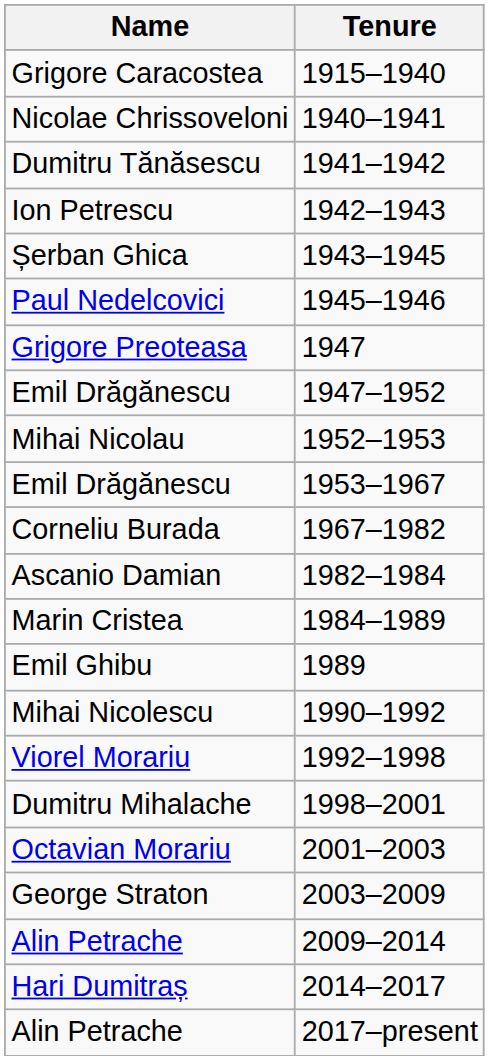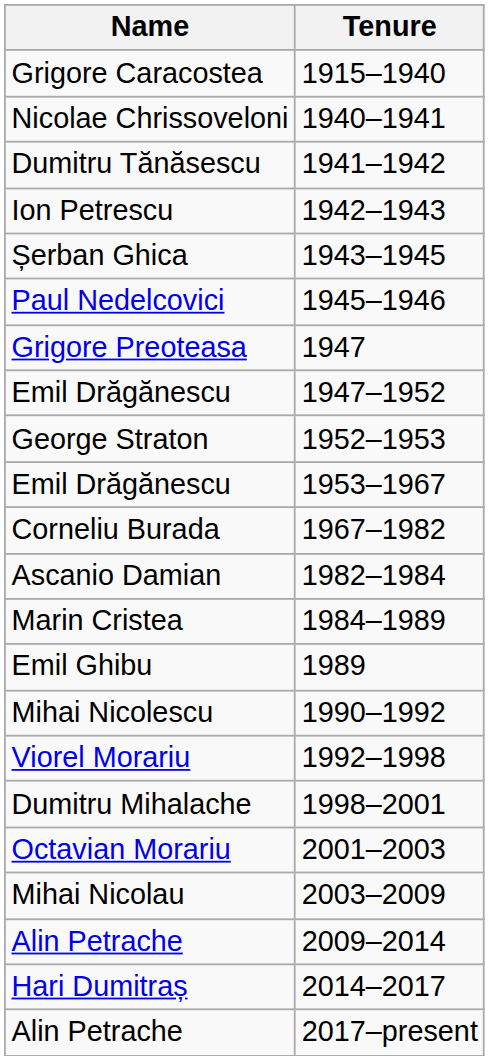(98, 438) Mihai Nicolau -> (110, 438) George Straton
(110, 895) George Straton -> (98, 895) Mihai Nicolau
